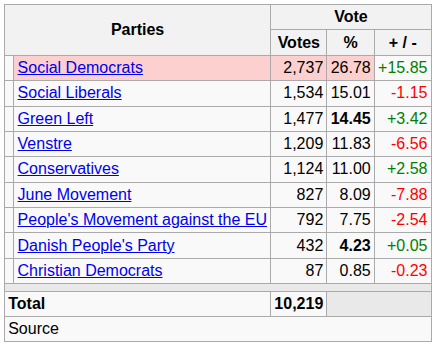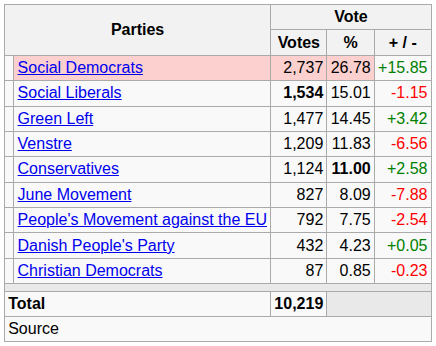(303, 93) normal -> (303, 93) bold
(351, 118) bold -> (351, 118) normal
(351, 169) normal -> (351, 169) bold
(355, 245) bold -> (355, 245) normal
